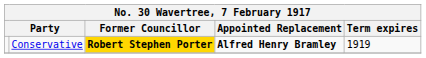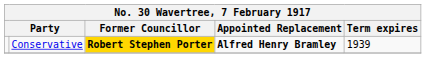(359, 45) 1919 -> (359, 45) 1939
